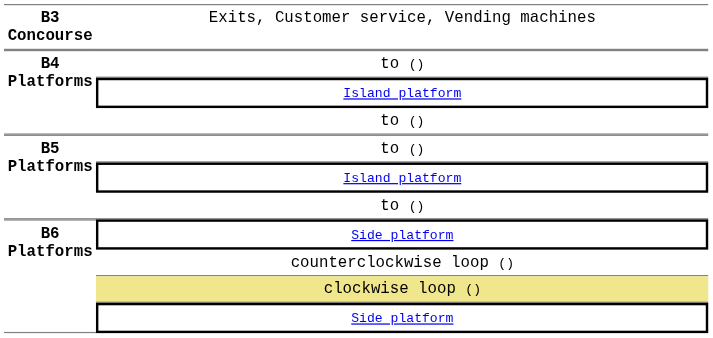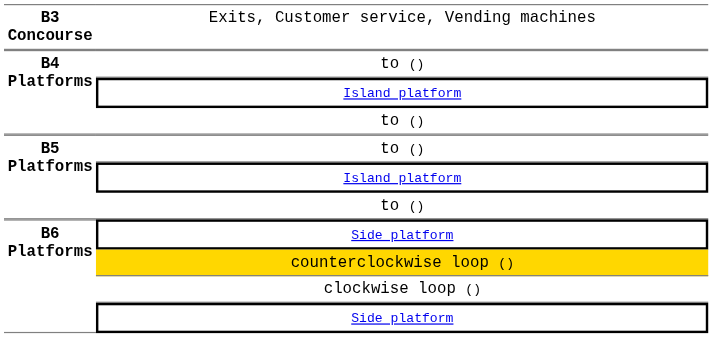(402, 262) no background -> (402, 262) gold background
(402, 289) khaki background -> (402, 289) no background
